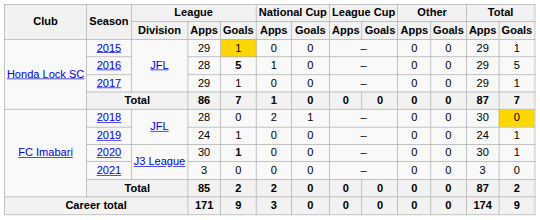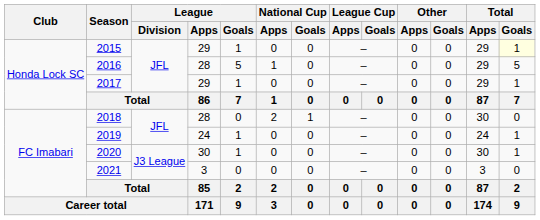(238, 48) gold background -> (238, 48) no background
(517, 48) no background -> (517, 48) lightyellow background
(238, 65) bold -> (238, 65) normal
(517, 118) gold background -> (517, 118) no background
(238, 153) bold -> (238, 153) normal
